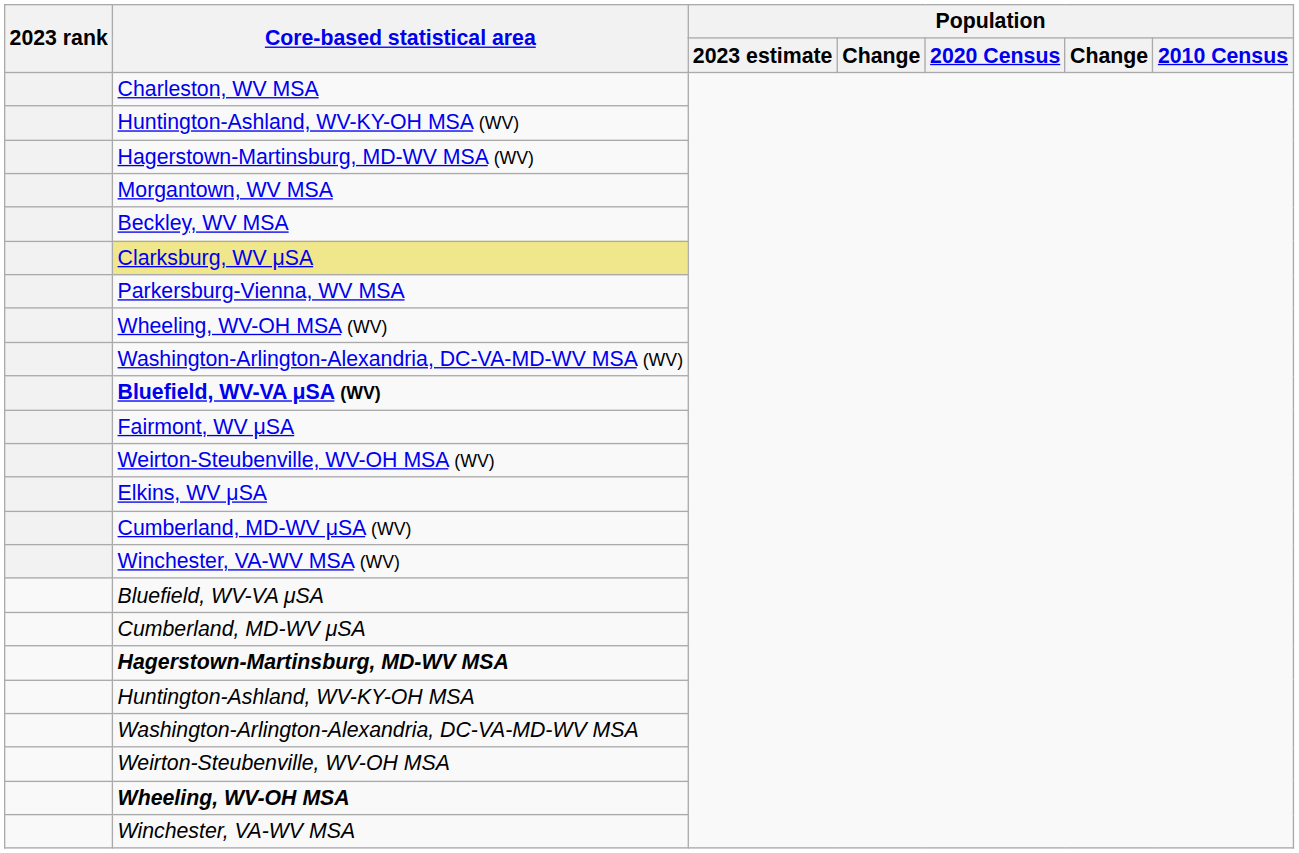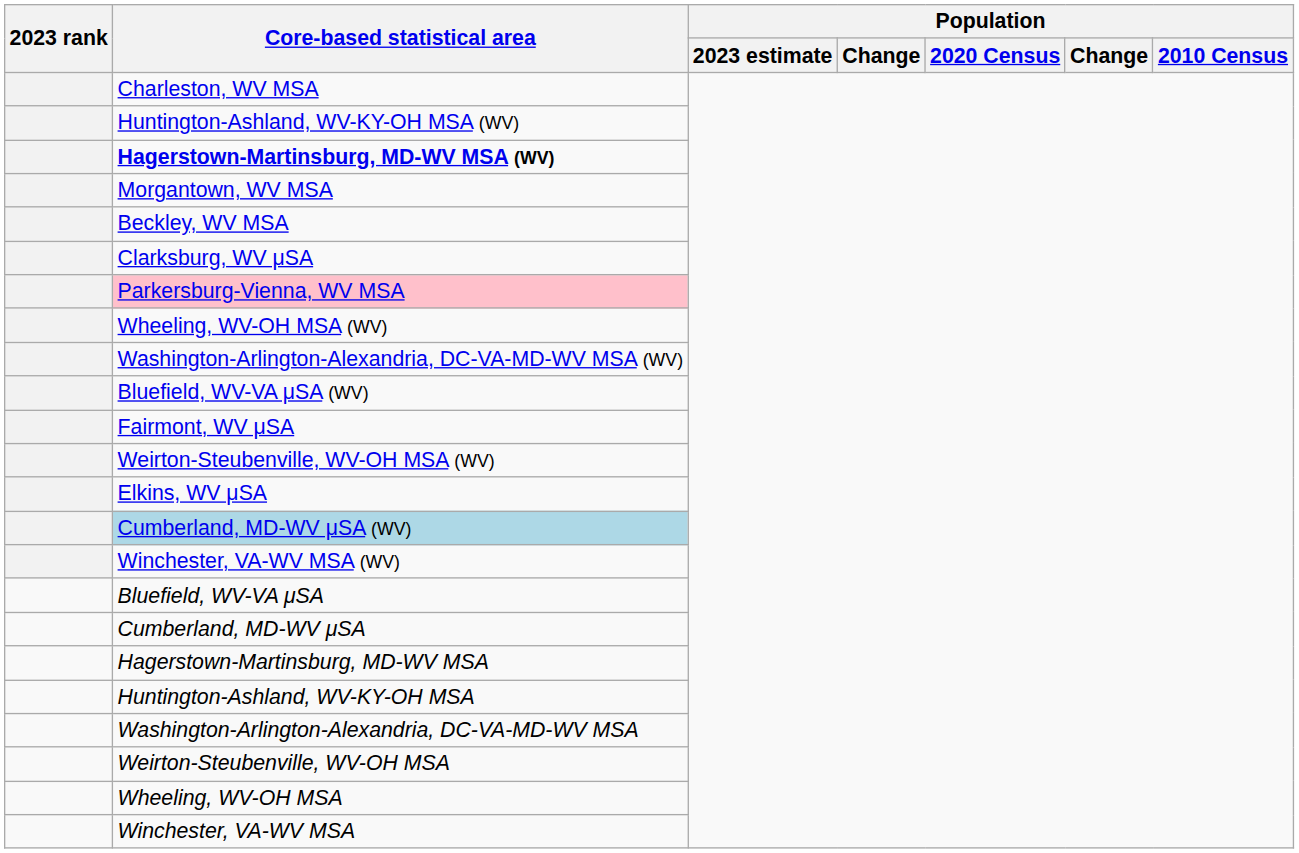(326, 156) normal -> (336, 156) bold
(215, 257) khaki background -> (215, 257) no background
(261, 291) no background -> (261, 291) pink background
(249, 392) bold -> (243, 392) normal
(265, 527) no background -> (265, 527) lightblue background
(313, 662) bold -> (303, 662) normal
(234, 797) bold -> (230, 797) normal
